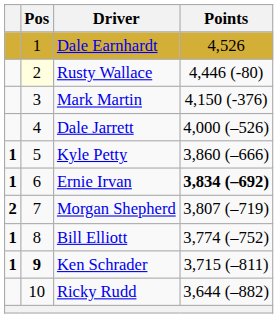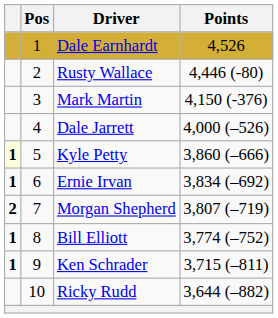(37, 72) lightyellow background -> (37, 72) no background
(13, 154) no background -> (13, 154) lightyellow background
(226, 182) bold -> (226, 182) normal
(37, 264) bold -> (37, 264) normal
